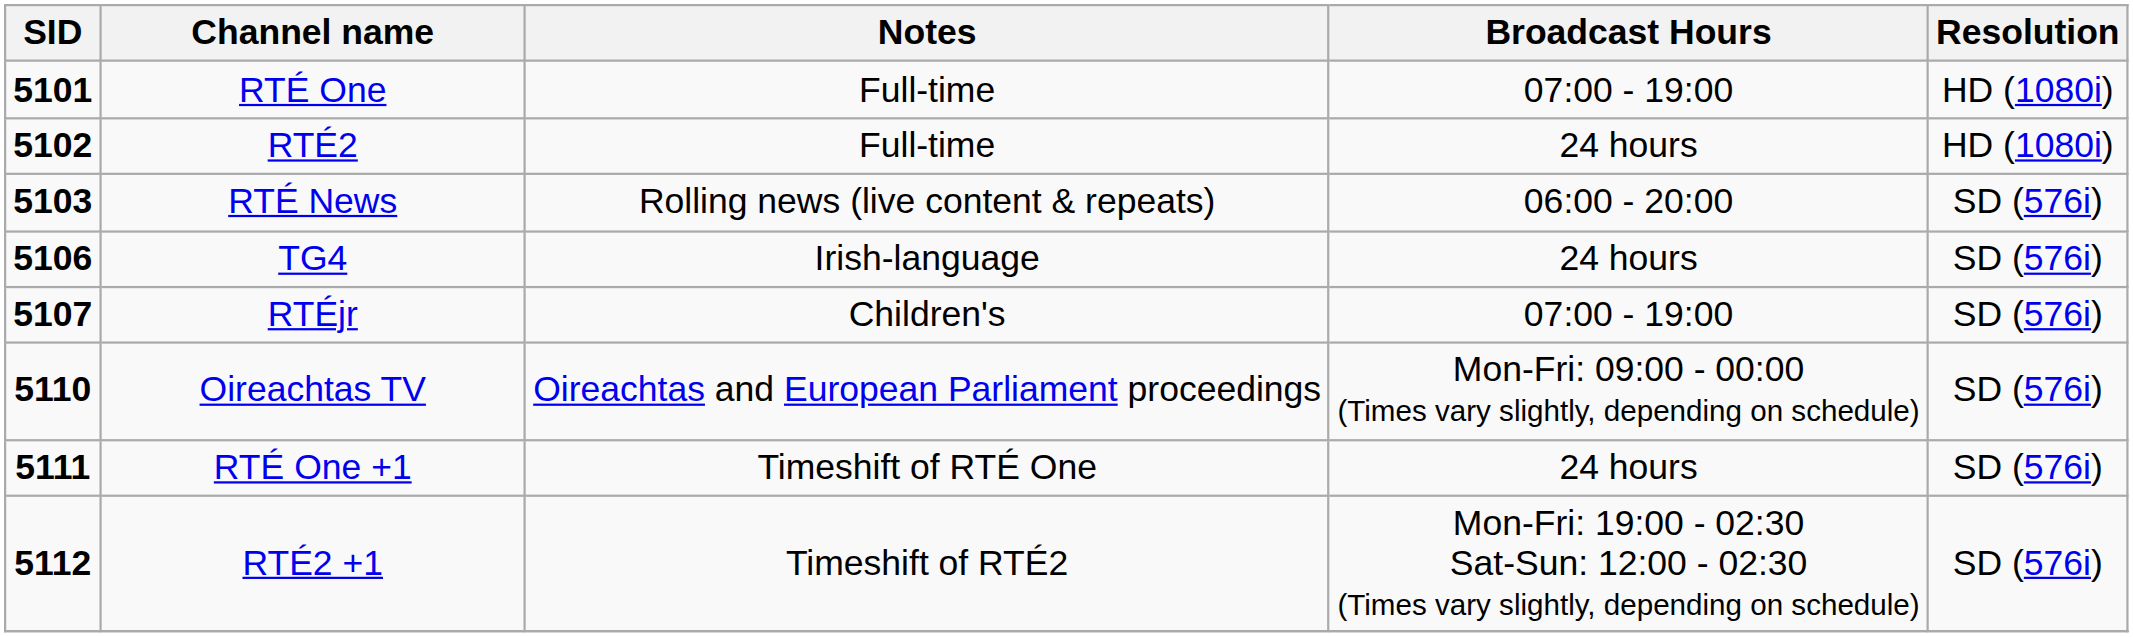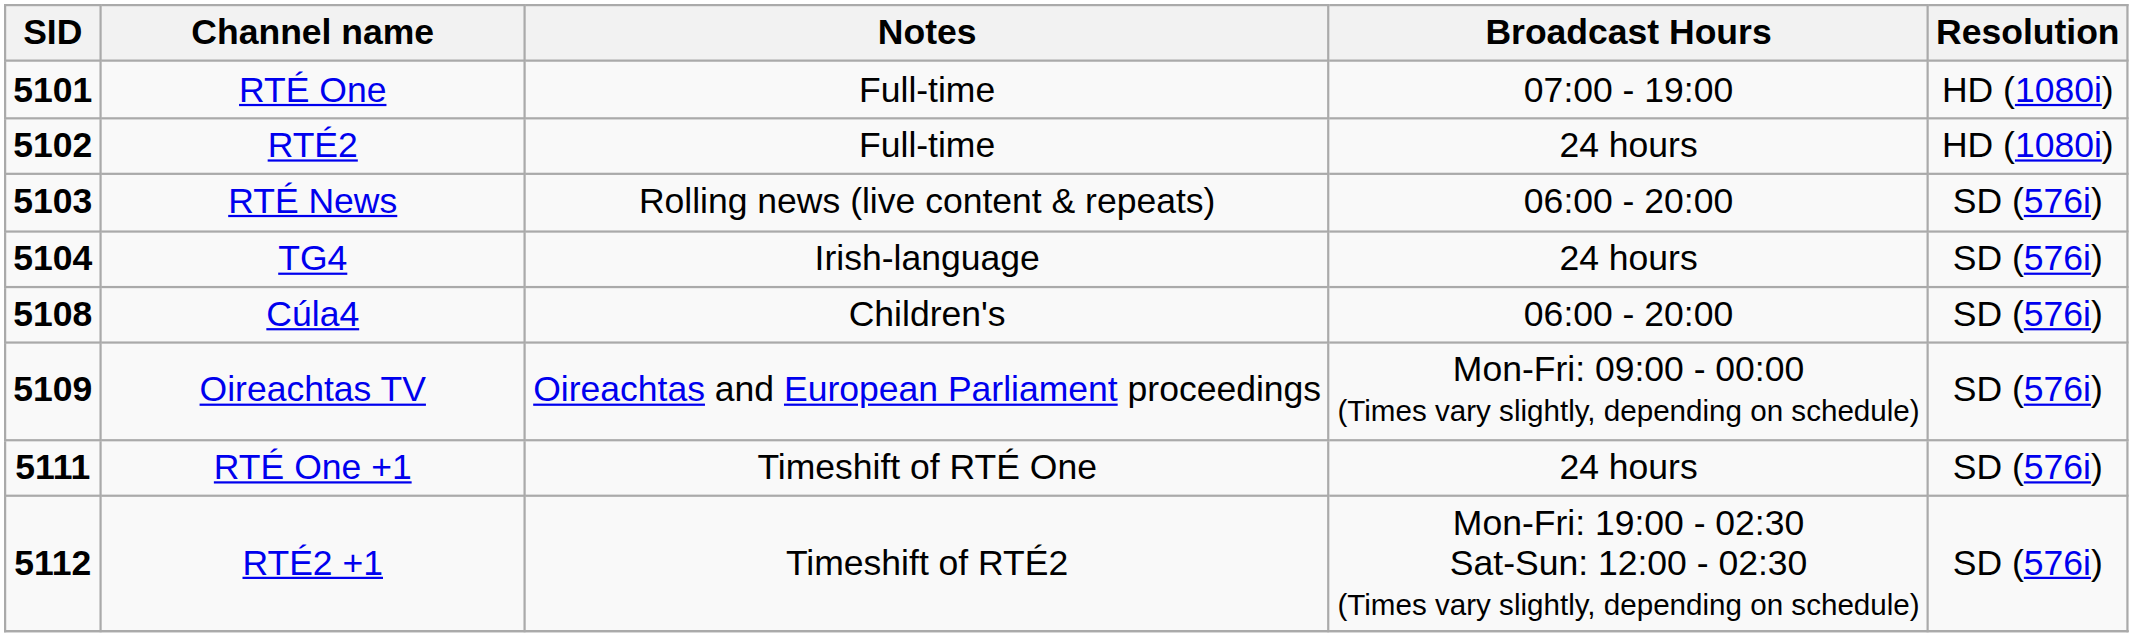(53, 257) 5106 -> (53, 257) 5104
- row: (313, 314)
+ row: (313, 314)
(53, 390) 5110 -> (53, 390) 5109
